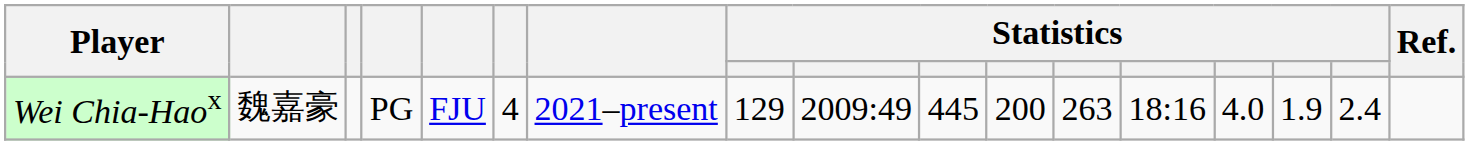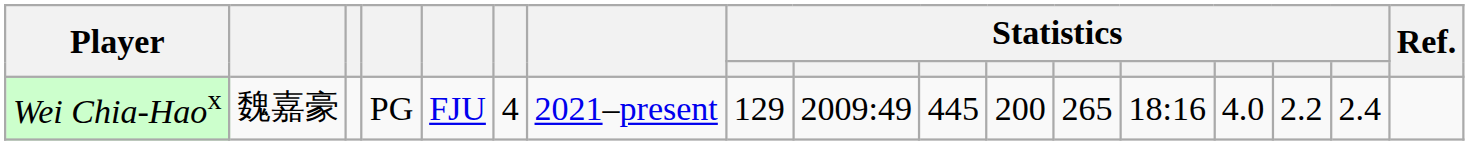(1087, 108) 263 -> (1087, 108) 265
(1301, 108) 1.9 -> (1301, 108) 2.2
